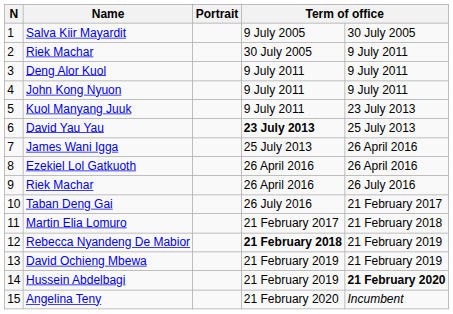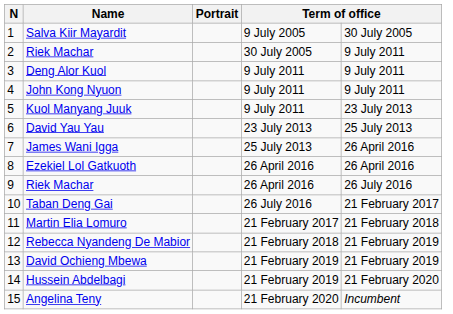(279, 128) bold -> (278, 128) normal
(293, 242) bold -> (291, 242) normal
(396, 280) bold -> (391, 280) normal
